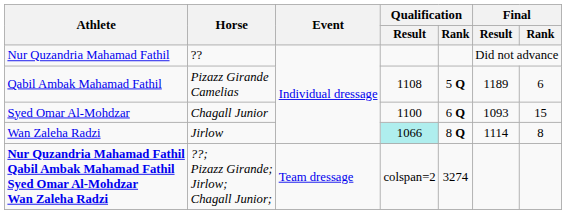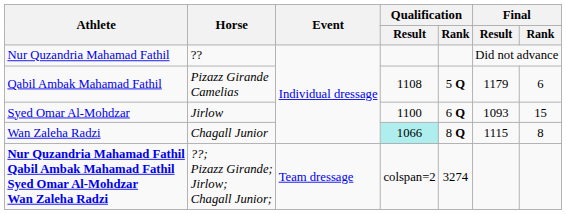(496, 84) 1189 -> (496, 84) 1179
(229, 112) Chagall Junior -> (207, 112) Jirlow
(207, 133) Jirlow -> (229, 133) Chagall Junior
(496, 133) 1114 -> (496, 133) 1115
